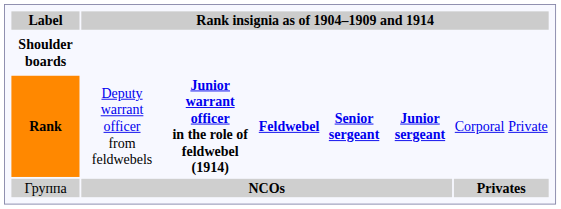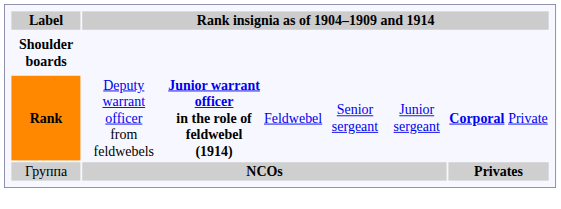(289, 126) bold -> (293, 118) normal
(354, 126) bold -> (355, 118) normal
(420, 126) bold -> (417, 118) normal
(480, 126) normal -> (477, 118) bold
